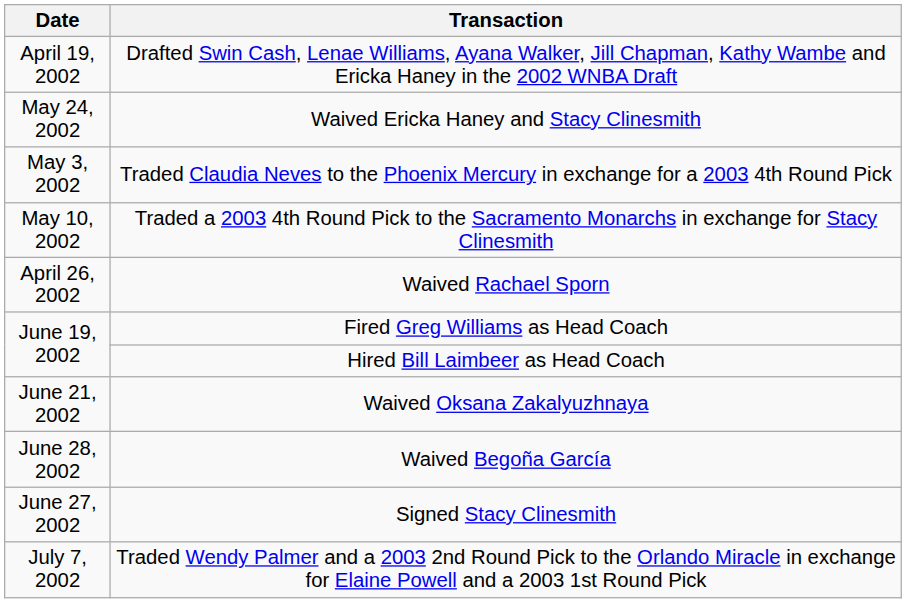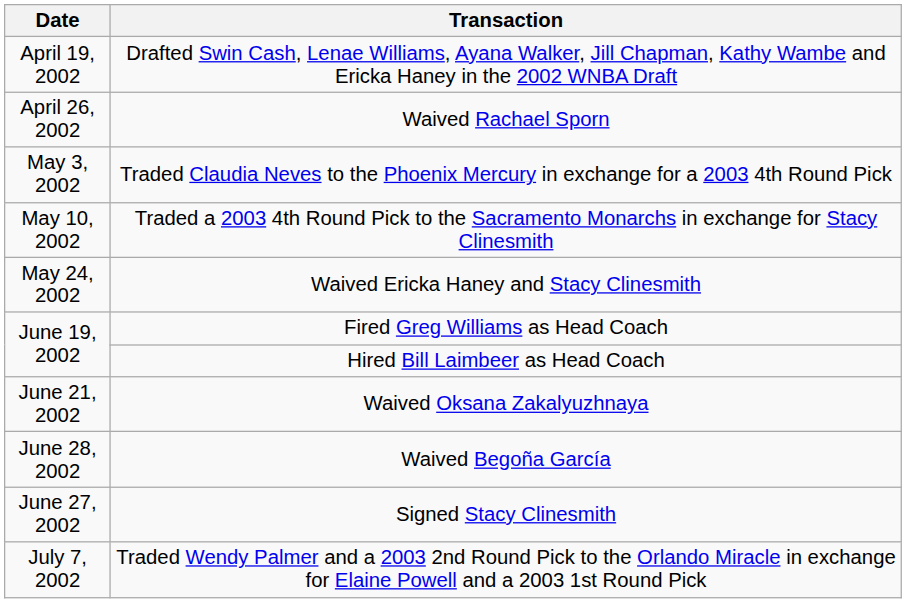rows swapped: (506, 284) <-> (506, 119)
